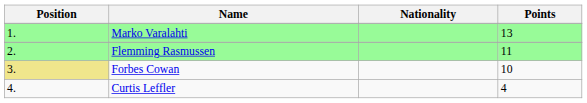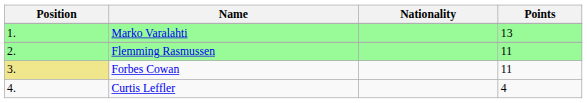(507, 70) 10 -> (506, 70) 11
